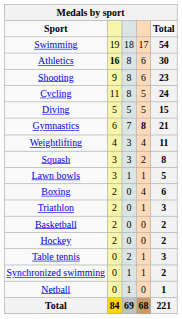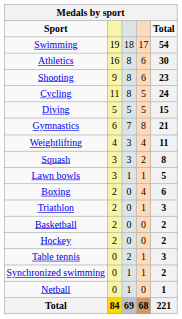(115, 61) bold -> (115, 61) normal
(144, 126) bold -> (144, 126) normal
